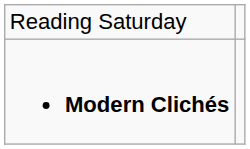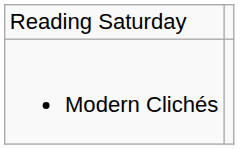(120, 104) bold -> (114, 104) normal
